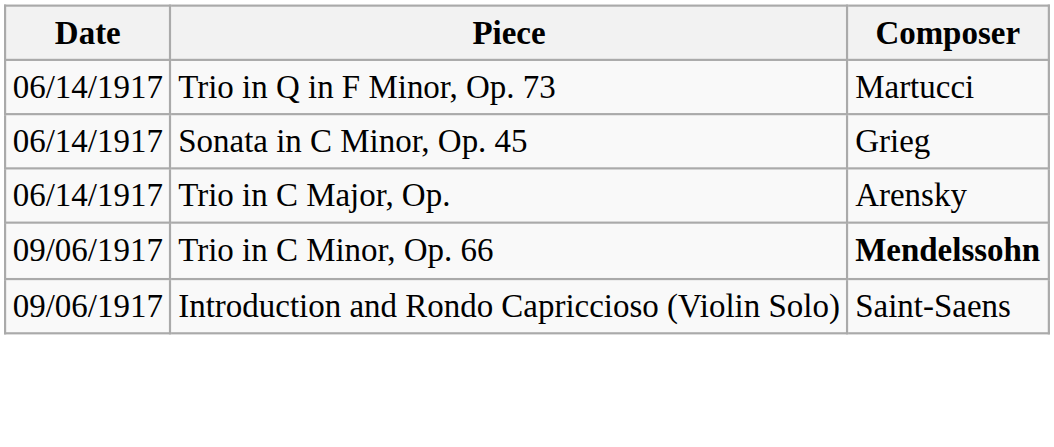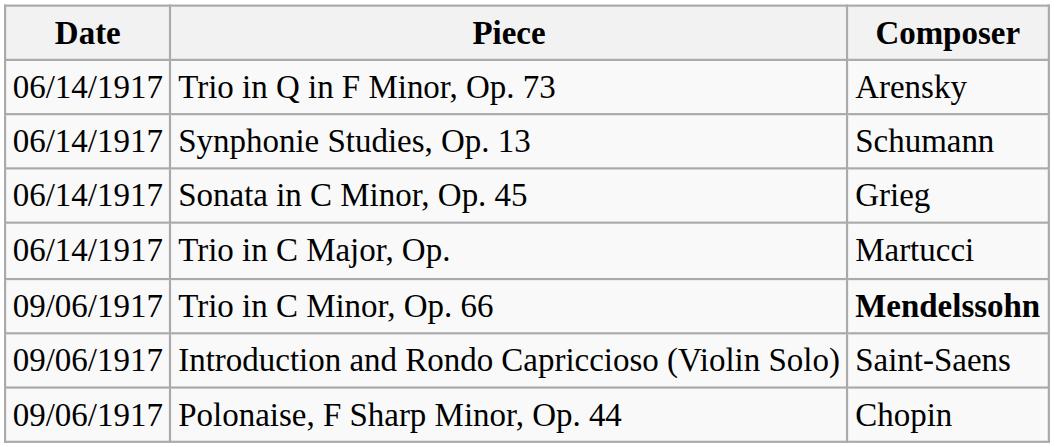(915, 87) Martucci -> (911, 87) Arensky
+ row: (354, 141)
(911, 195) Arensky -> (915, 250) Martucci
+ row: (400, 413)
